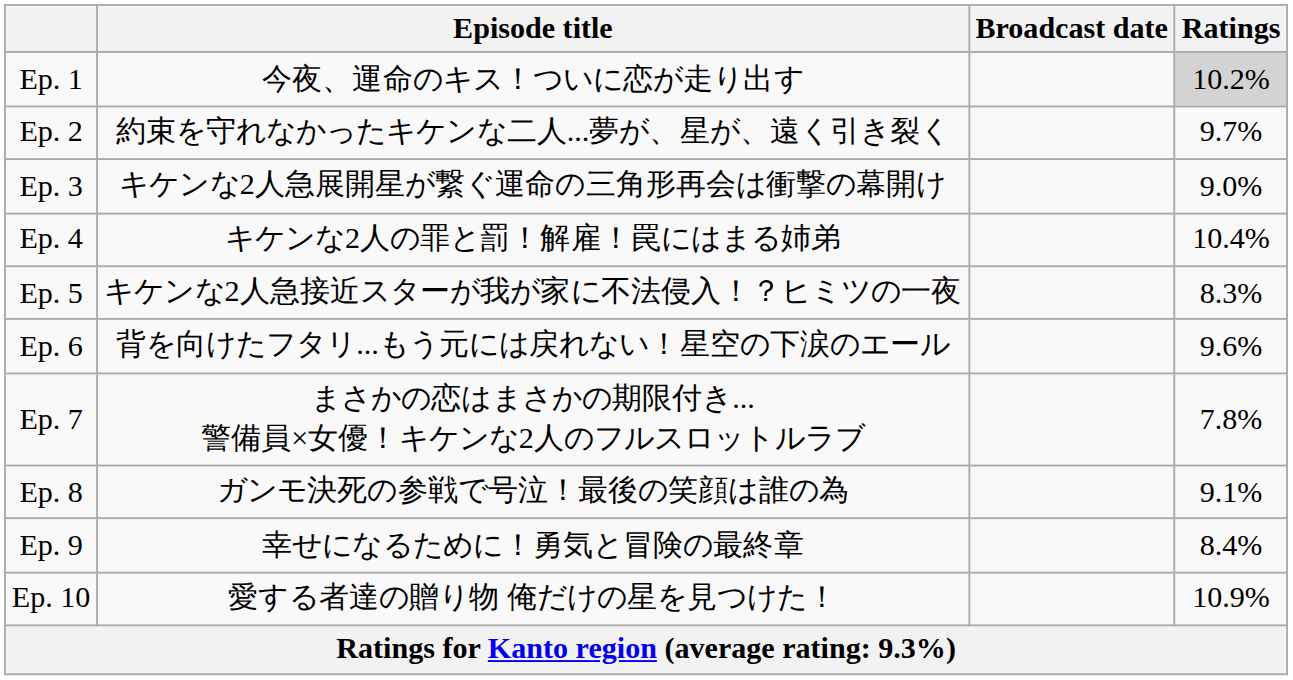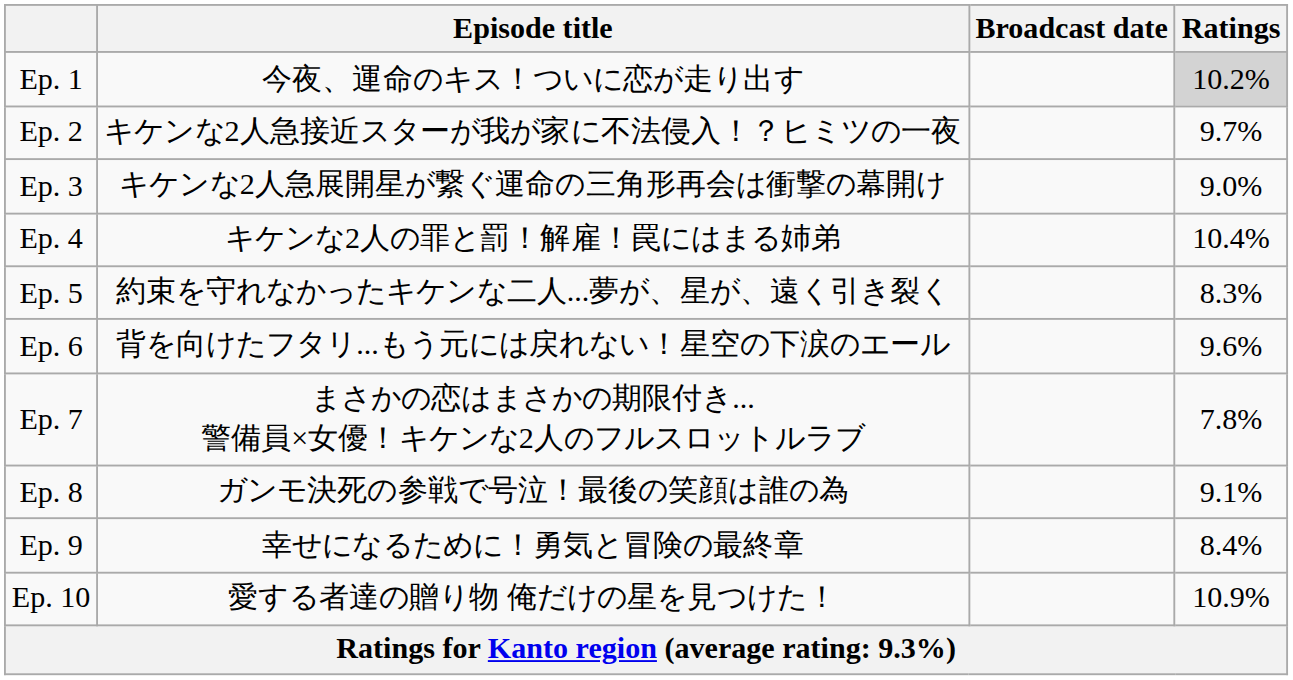(533, 131) 約束を守れなかったキケンな二人...夢が、星が、遠く引き裂く -> (533, 131) キケンな2人急接近スターが我が家に不法侵入！？ヒミツの一夜
(533, 291) キケンな2人急接近スターが我が家に不法侵入！？ヒミツの一夜 -> (533, 291) 約束を守れなかったキケンな二人...夢が、星が、遠く引き裂く
